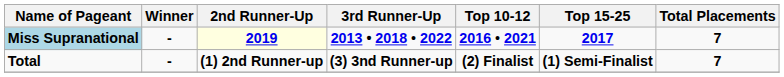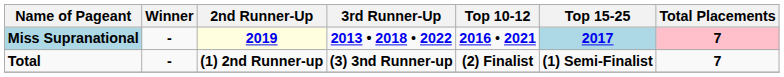(598, 39) no background -> (598, 39) lightblue background
(718, 39) no background -> (718, 39) pink background
